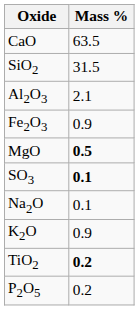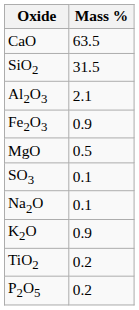(82, 150) bold -> (82, 150) normal
(82, 176) bold -> (82, 176) normal
(82, 262) bold -> (82, 262) normal
